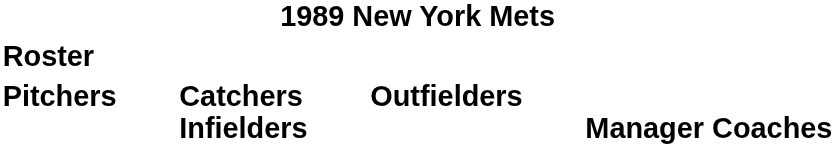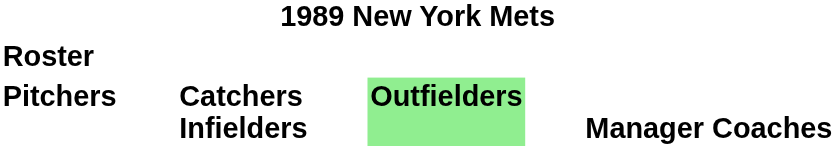(446, 96) no background -> (446, 96) lightgreen background
